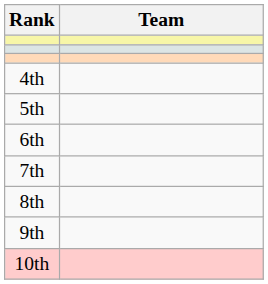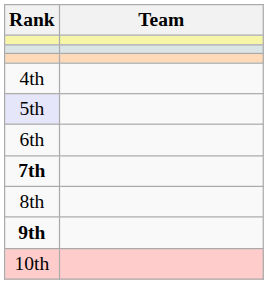(32, 108) no background -> (32, 108) lavender background
(32, 170) normal -> (32, 170) bold
(32, 232) normal -> (32, 232) bold
